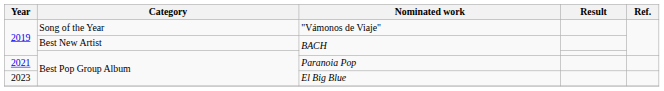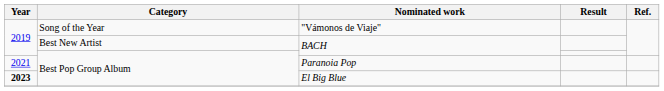(21, 78) normal -> (21, 78) bold
